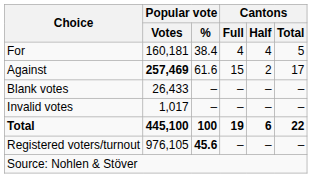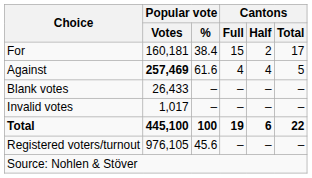(240, 51) 4 -> (237, 51) 15
(268, 51) 4 -> (268, 51) 2
(301, 51) 5 -> (298, 51) 17
(237, 70) 15 -> (240, 70) 4
(268, 70) 2 -> (268, 70) 4
(298, 70) 17 -> (301, 70) 5
(206, 145) bold -> (206, 145) normal
